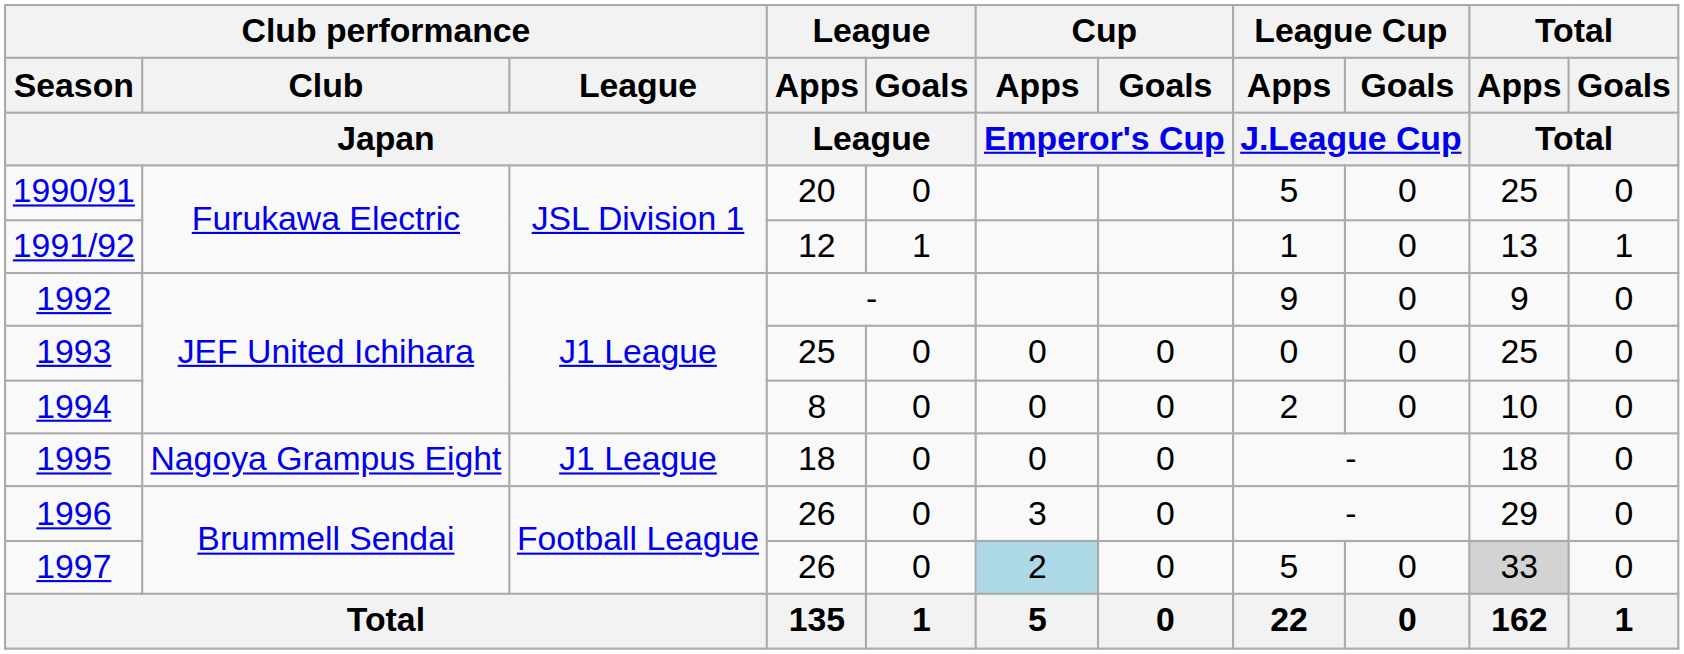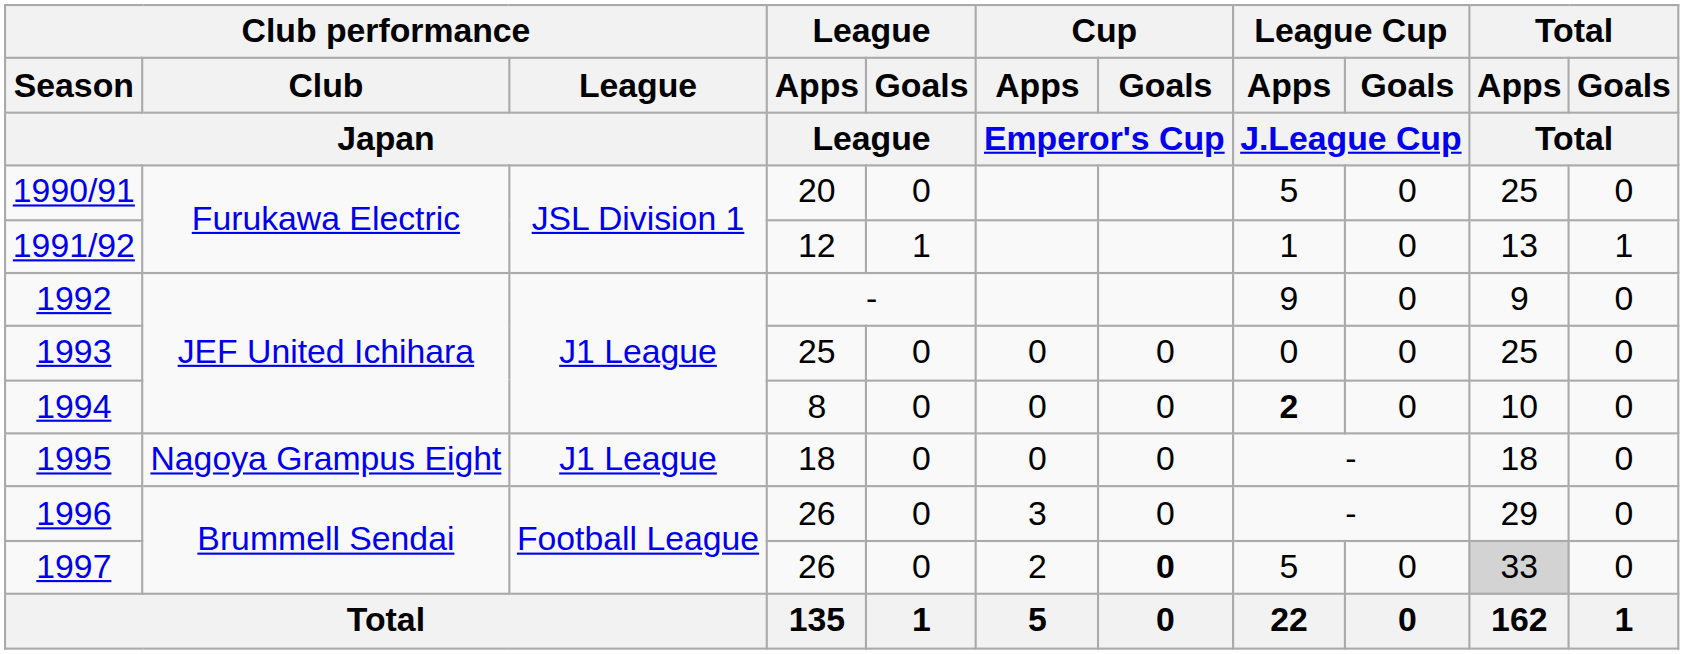(1289, 406) normal -> (1289, 406) bold
(1037, 566) lightblue background -> (1037, 566) no background
(1165, 566) normal -> (1165, 566) bold
